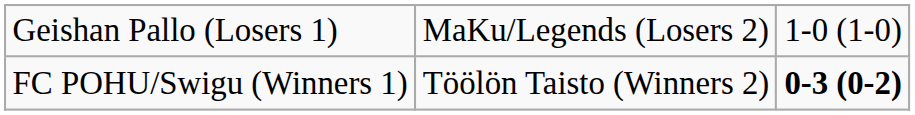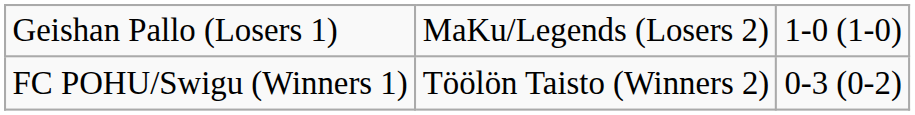(843, 82) bold -> (843, 82) normal
